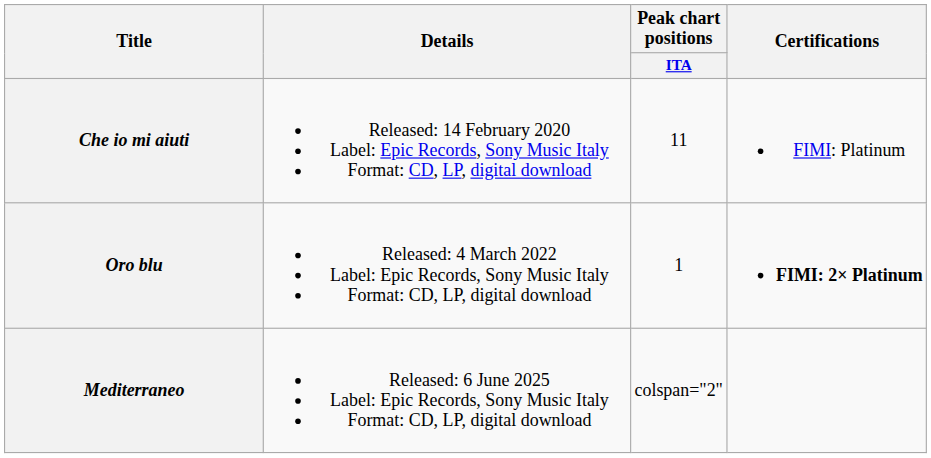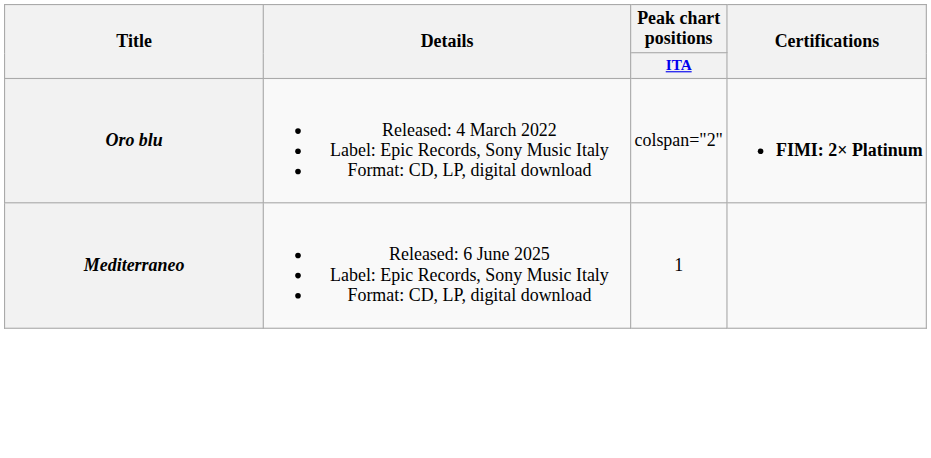- row: (134, 140)
(679, 265) 1 -> (679, 140) colspan="2"
(679, 390) colspan="2" -> (679, 265) 1
